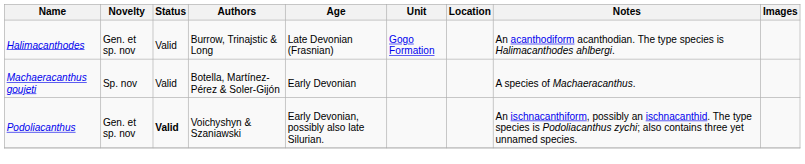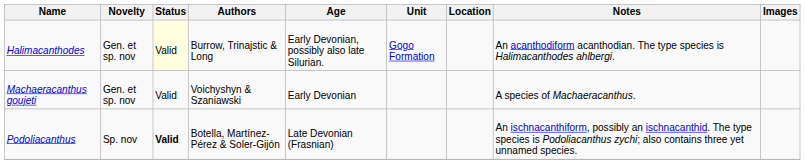(166, 45) no background -> (166, 51) lightyellow background
(320, 45) Late Devonian (Frasnian) -> (326, 51) Early Devonian, possibly also late Silurian.
(120, 84) Sp. nov -> (119, 95) Gen. et sp. nov
(235, 84) Botella, Martínez-Pérez & Soler-Gijón -> (221, 95) Voichyshyn & Szaniawski
(119, 128) Gen. et sp. nov -> (120, 139) Sp. nov
(221, 128) Voichyshyn & Szaniawski -> (235, 139) Botella, Martínez-Pérez & Soler-Gijón
(326, 128) Early Devonian, possibly also late Silurian. -> (320, 139) Late Devonian (Frasnian)
